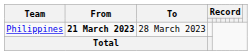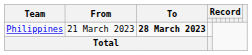(101, 29) bold -> (101, 29) normal
(172, 29) normal -> (172, 29) bold
